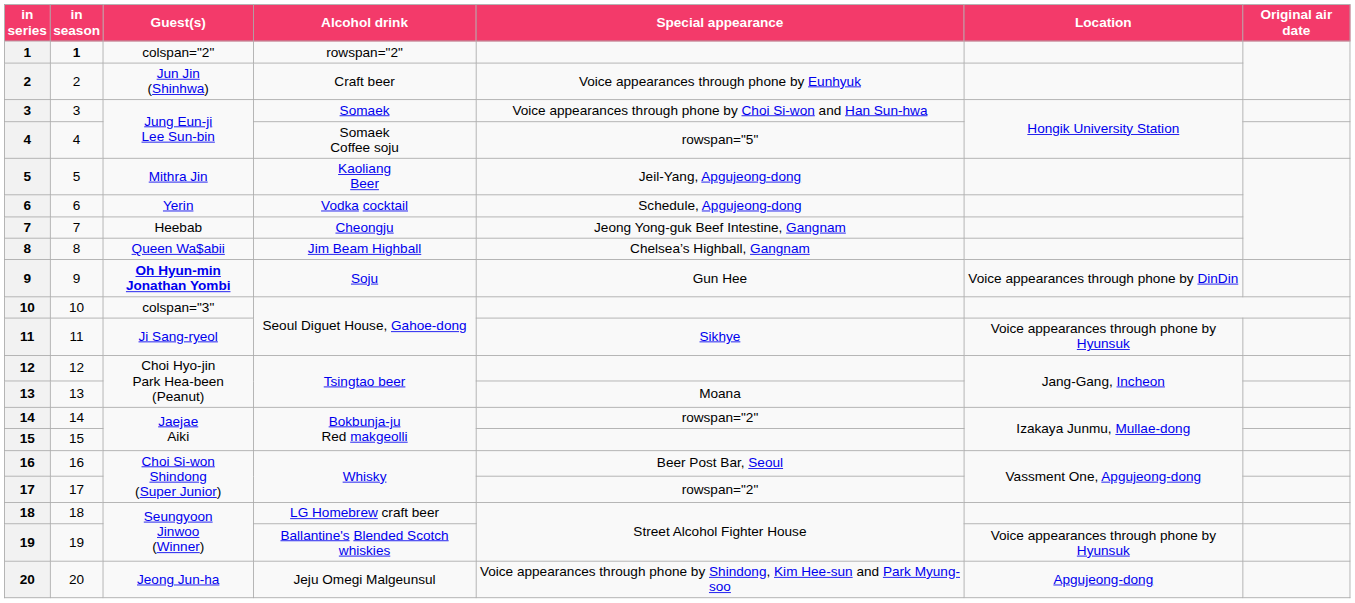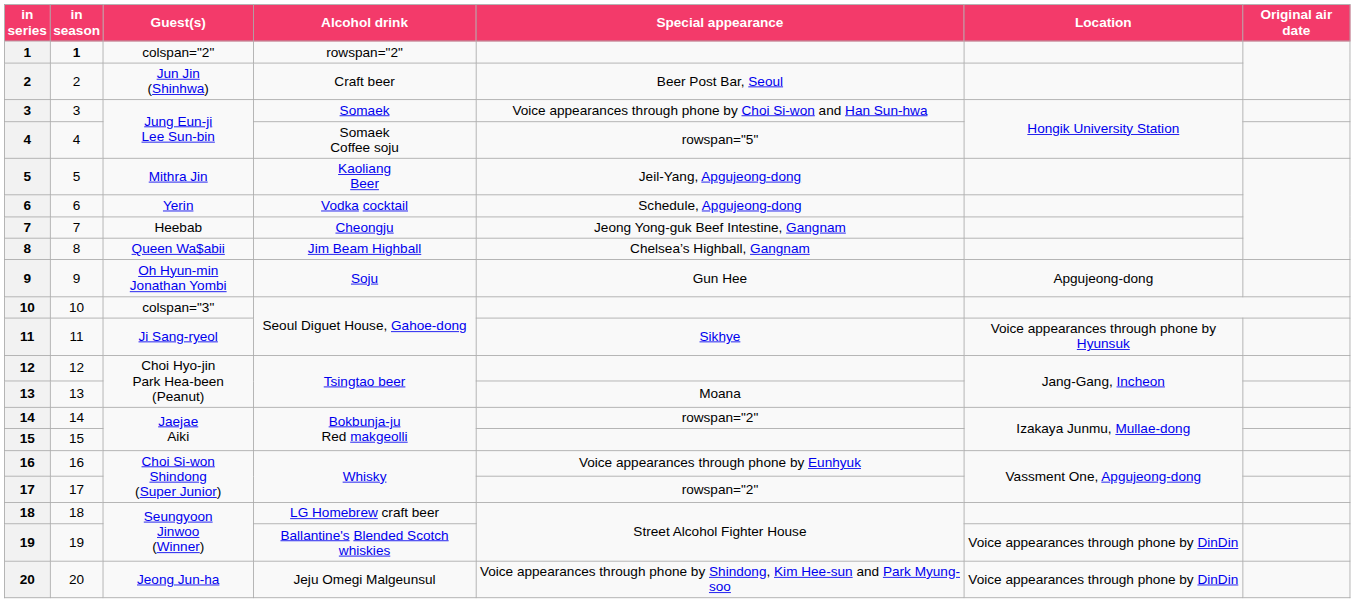(720, 81) Voice appearances through phone by Eunhyuk -> (720, 81) Beer Post Bar, Seoul
(178, 278) bold -> (178, 278) normal
(1103, 278) Voice appearances through phone by DinDin -> (1103, 278) Apgujeong-dong
(720, 463) Beer Post Bar, Seoul -> (720, 463) Voice appearances through phone by Eunhyuk
(1103, 542) Voice appearances through phone by Hyunsuk -> (1103, 542) Voice appearances through phone by DinDin
(1103, 579) Apgujeong-dong -> (1103, 579) Voice appearances through phone by DinDin
